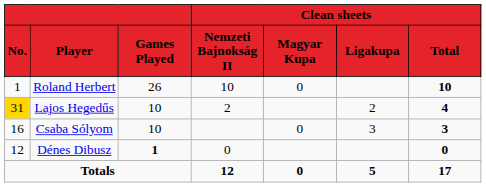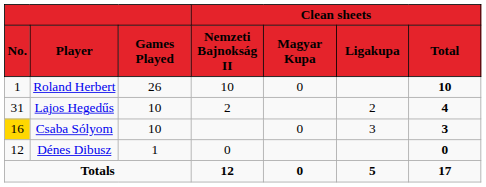(17, 108) gold background -> (17, 108) no background
(17, 129) no background -> (17, 129) gold background
(155, 150) bold -> (155, 150) normal
